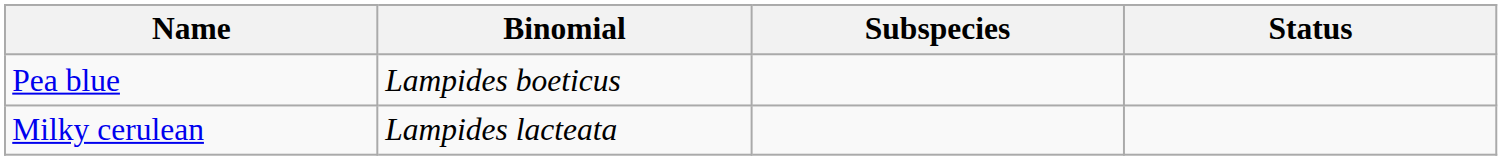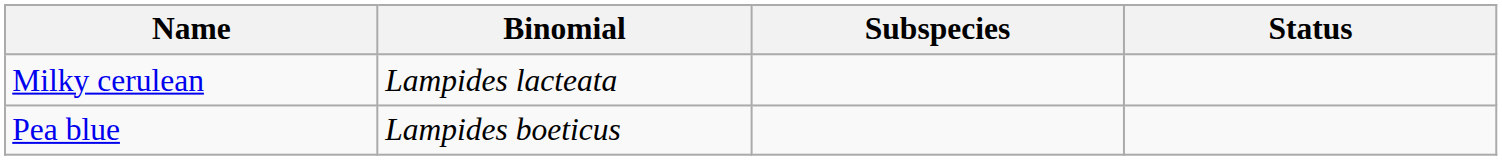rows swapped: (66, 79) <-> (108, 129)
